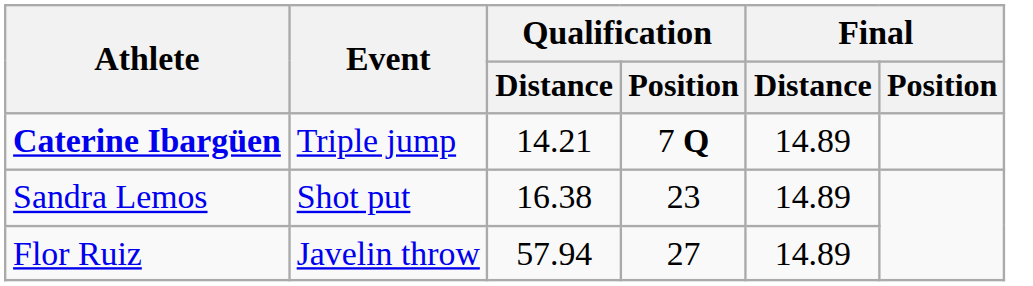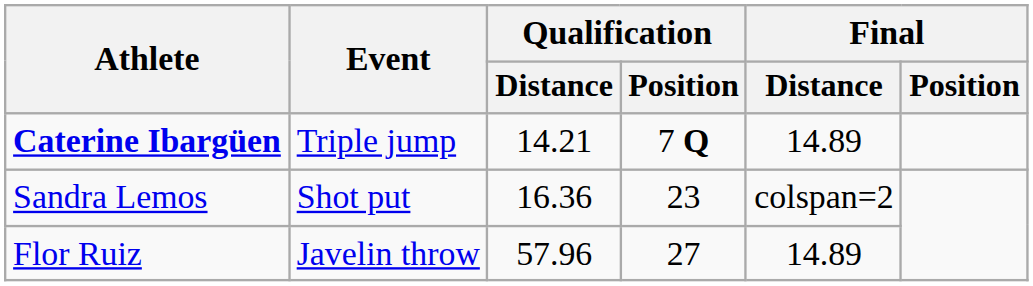(554, 197) 16.38 -> (554, 197) 16.36
(813, 197) 14.89 -> (824, 197) colspan=2
(554, 253) 57.94 -> (554, 253) 57.96
